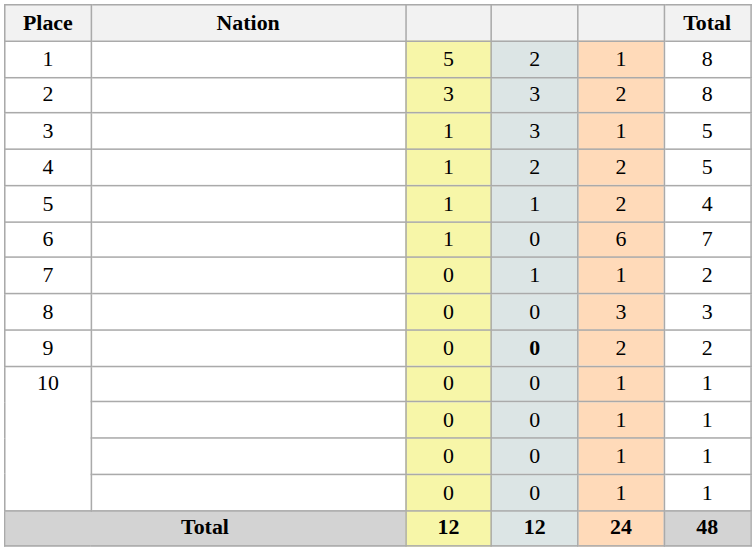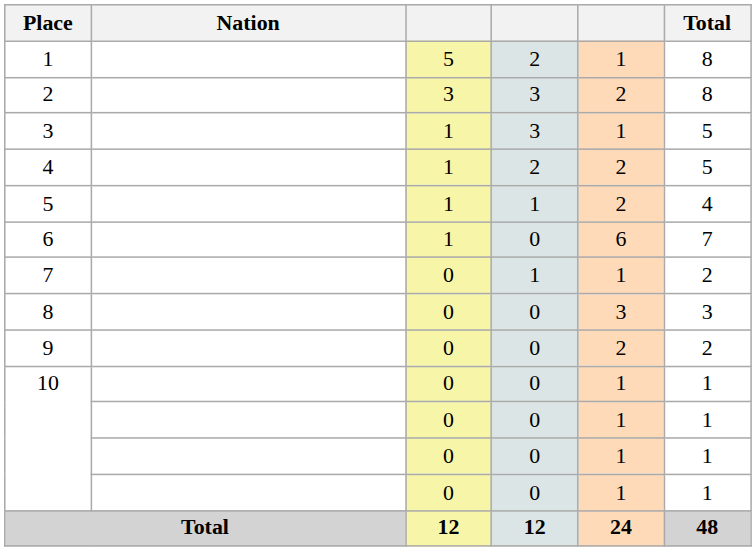(535, 347) bold -> (535, 347) normal
